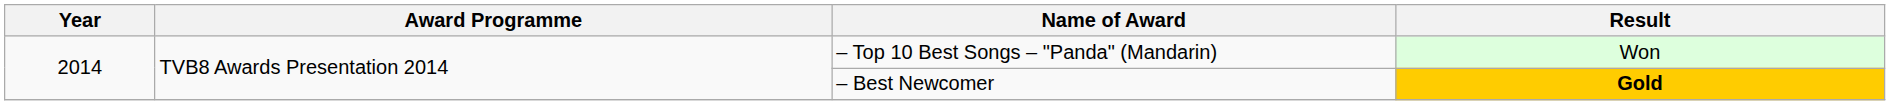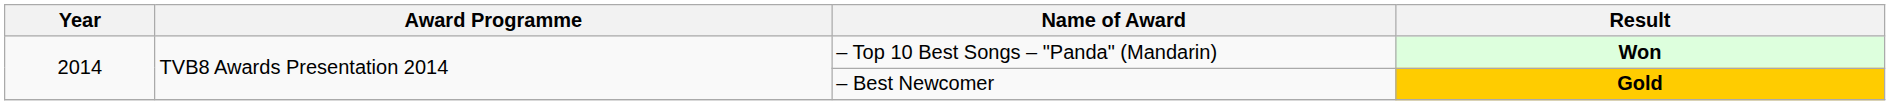(1640, 52) normal -> (1640, 52) bold
